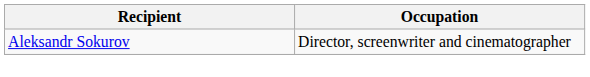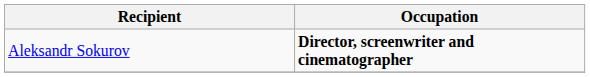(434, 41) normal -> (386, 50) bold
